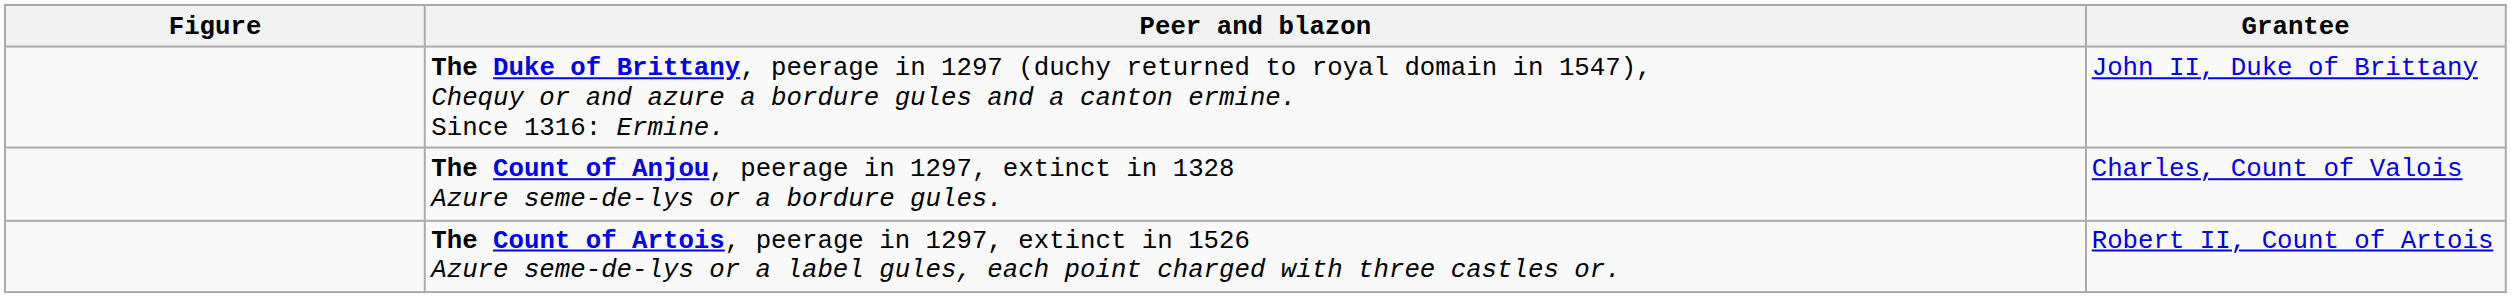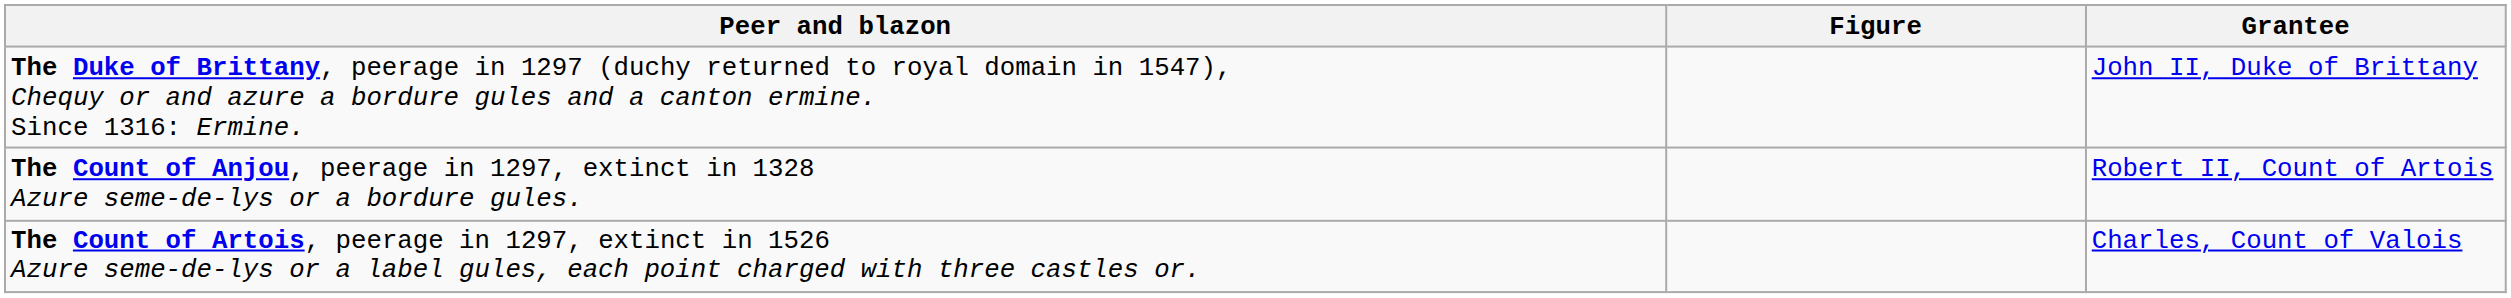columns swapped: (215, 26) <-> (1255, 26)
(2277, 169) Charles, Count of Valois -> (2293, 169) Robert II, Count of Artois
(2293, 241) Robert II, Count of Artois -> (2277, 241) Charles, Count of Valois
